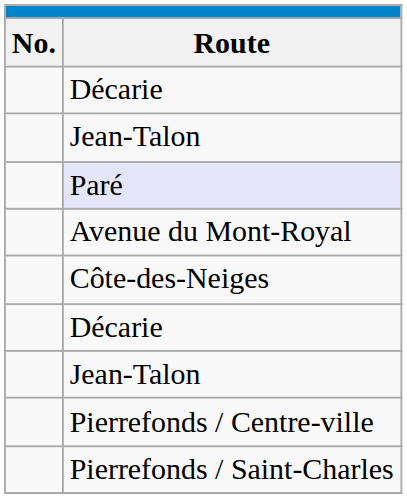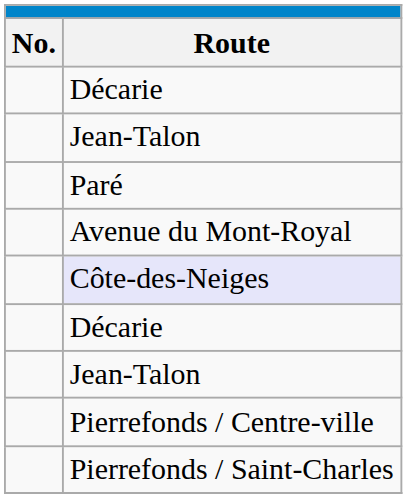(96, 184) lavender background -> (96, 184) no background
(169, 279) no background -> (169, 279) lavender background
